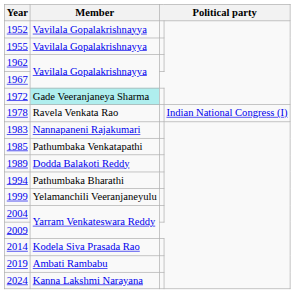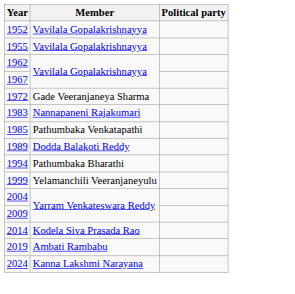(91, 96) paleturquoise background -> (91, 96) no background
- row: (17, 113)
